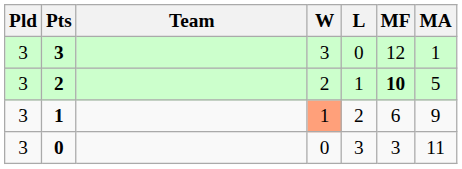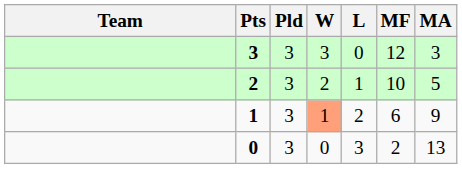columns swapped: (192, 20) <-> (23, 20)
(436, 52) 1 -> (436, 52) 3
(396, 84) bold -> (396, 84) normal
(396, 147) 3 -> (396, 147) 2
(436, 147) 11 -> (436, 147) 13
